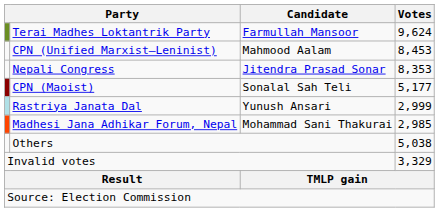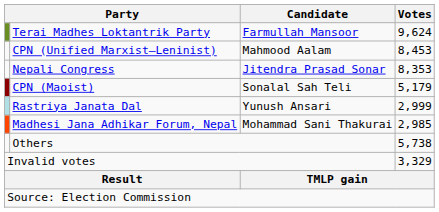(415, 87) 5,177 -> (415, 87) 5,179
(415, 143) 5,038 -> (415, 143) 5,738
